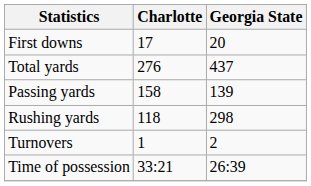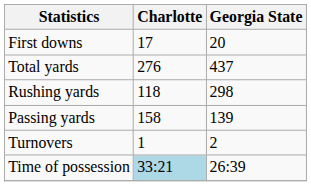rows swapped: (54, 117) <-> (51, 92)
(155, 167) no background -> (155, 167) lightblue background
